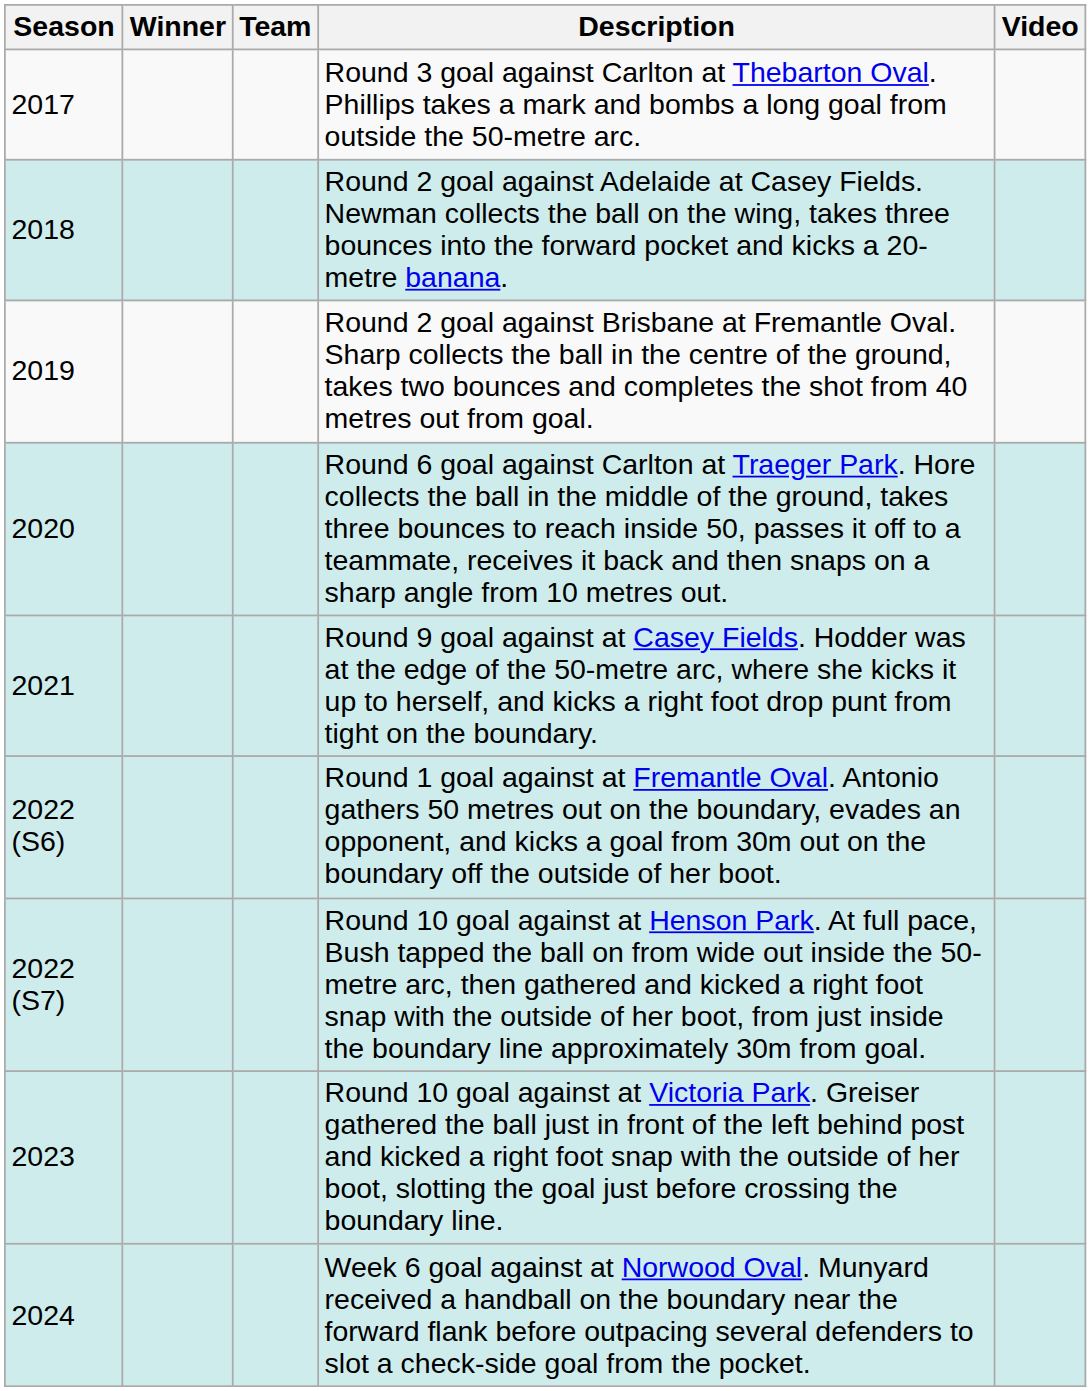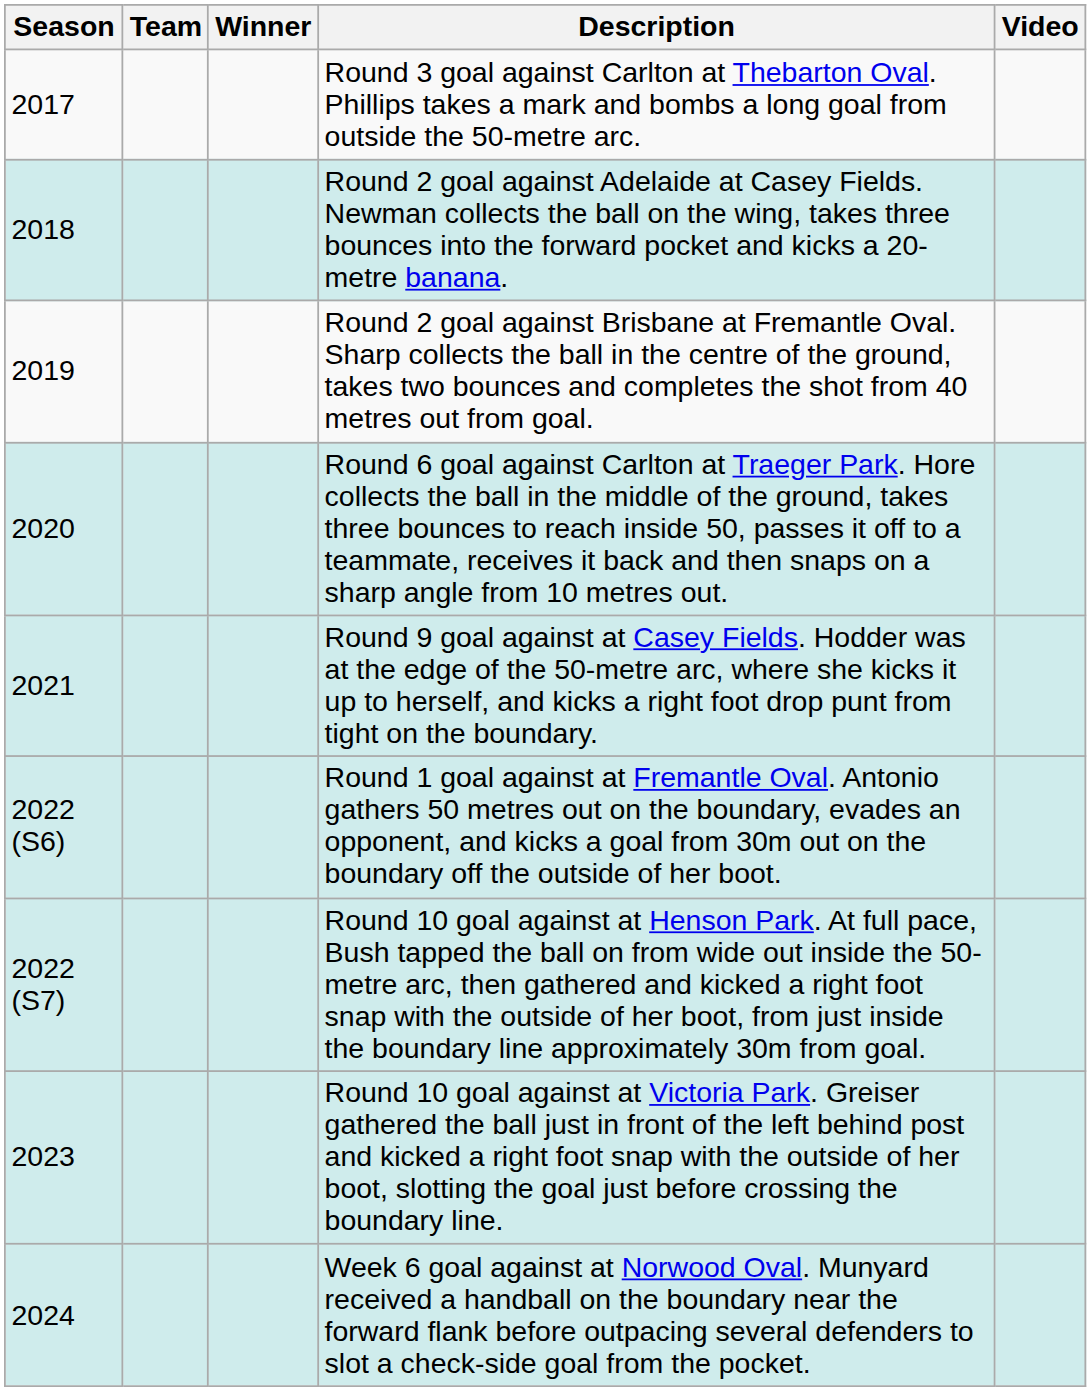columns swapped: (178, 27) <-> (275, 27)
